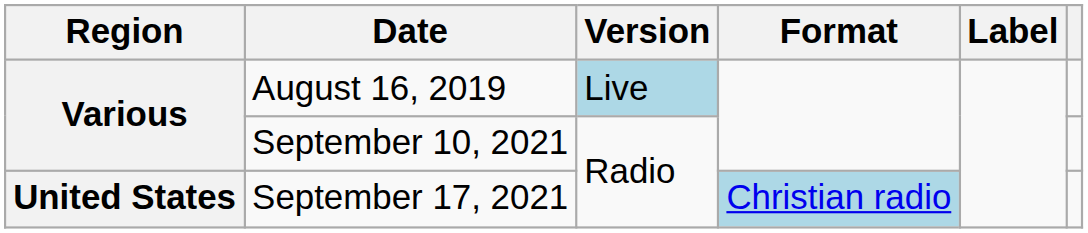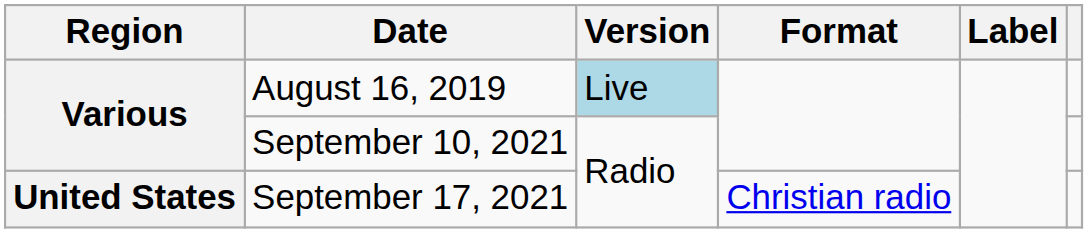(839, 198) lightblue background -> (839, 198) no background
